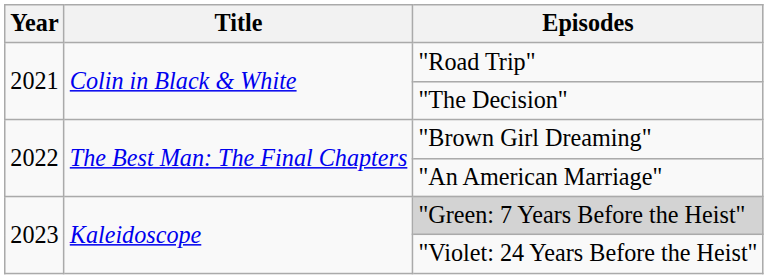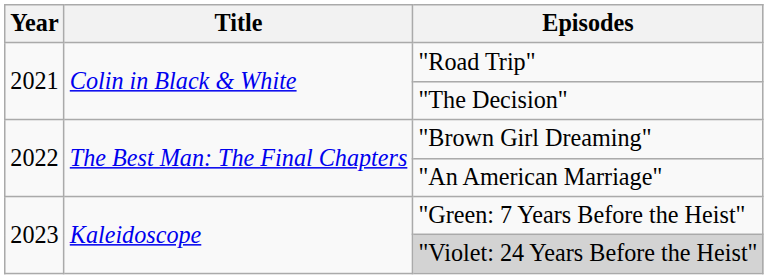(582, 215) lightgrey background -> (582, 215) no background
(588, 253) no background -> (588, 253) lightgrey background
